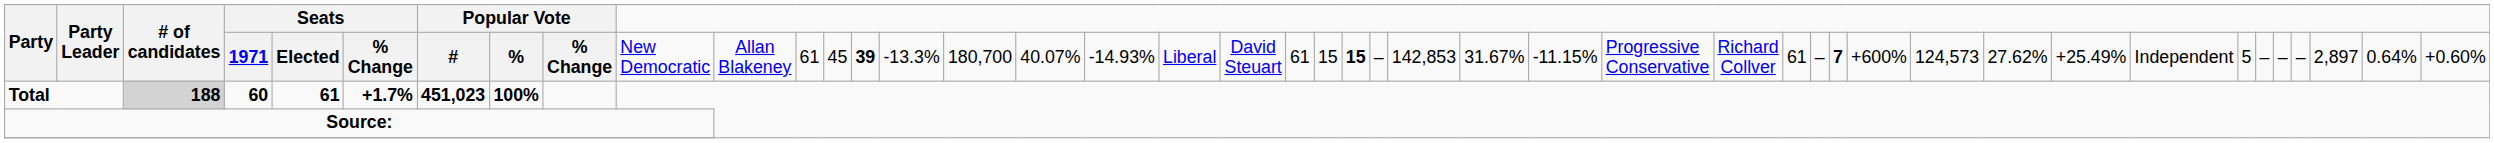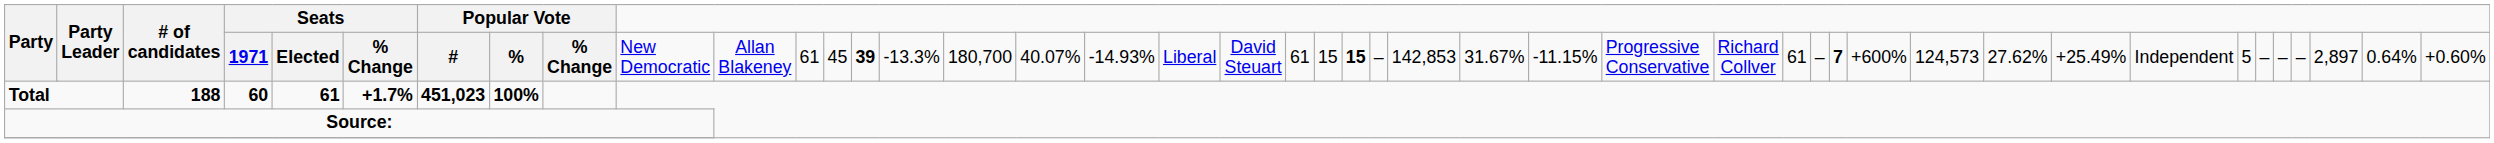(206, 94) lightgrey background -> (206, 94) no background
